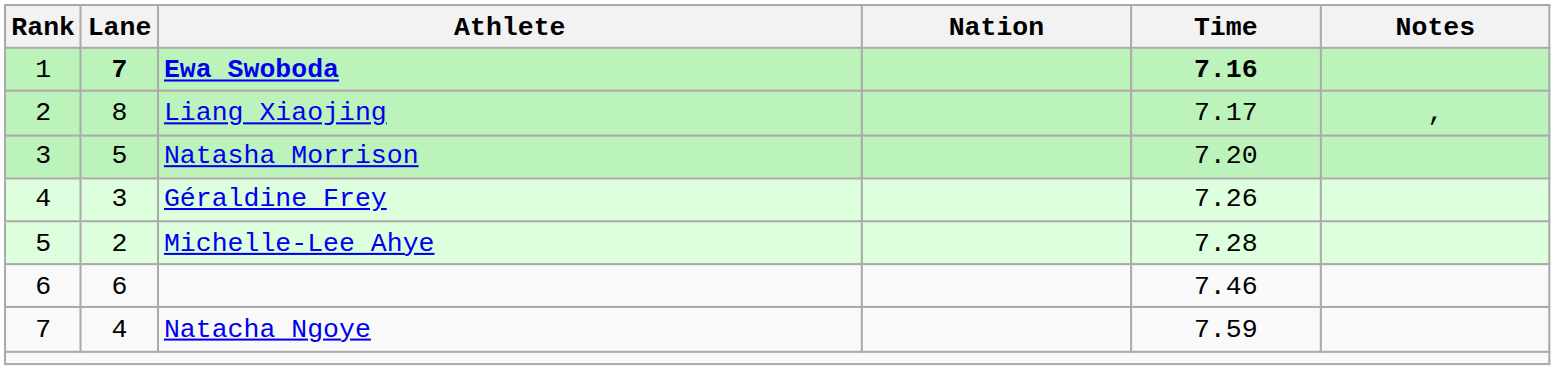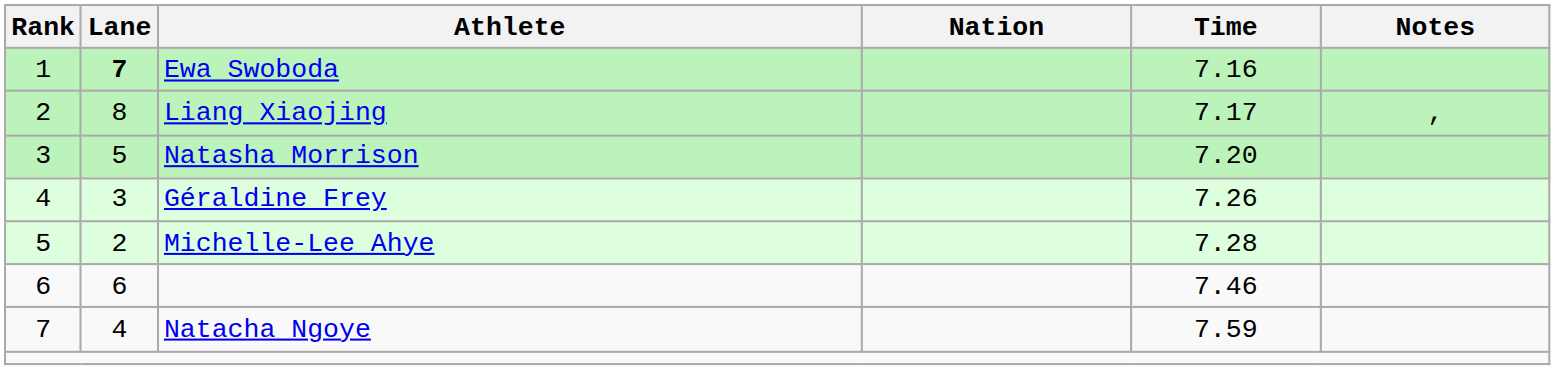(251, 70) bold -> (251, 70) normal
(1226, 70) bold -> (1226, 70) normal
